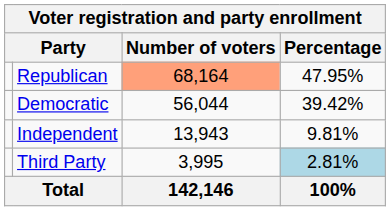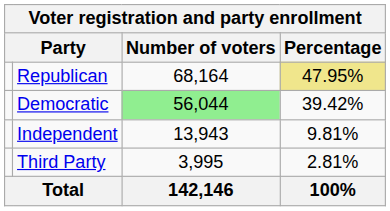(201, 76) lightsalmon background -> (201, 76) no background
(333, 76) no background -> (333, 76) khaki background
(201, 104) no background -> (201, 104) lightgreen background
(333, 162) lightblue background -> (333, 162) no background
